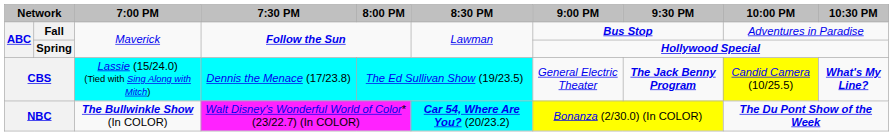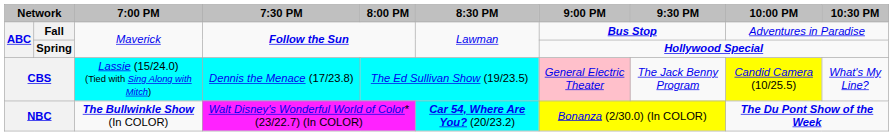(578, 79) no background -> (585, 79) pink background
(673, 79) bold -> (678, 79) normal
(853, 79) bold -> (855, 79) normal
